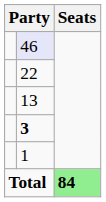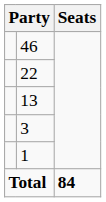(29, 45) lavender background -> (29, 45) no background
(25, 127) bold -> (25, 127) normal
(66, 182) lightgreen background -> (66, 182) no background
